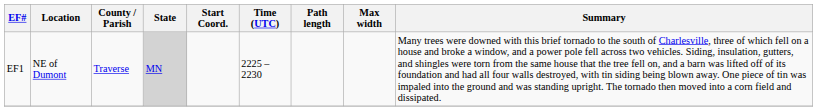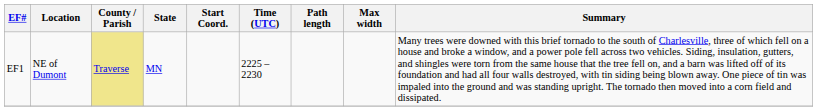(111, 69) no background -> (111, 69) khaki background
(154, 69) lightgrey background -> (154, 69) no background
